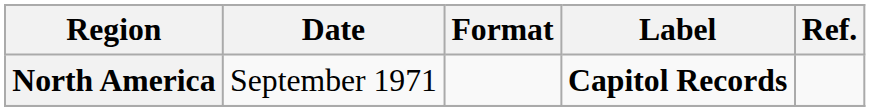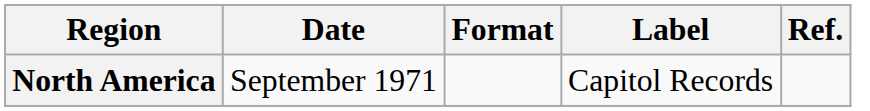(678, 79) bold -> (671, 79) normal
